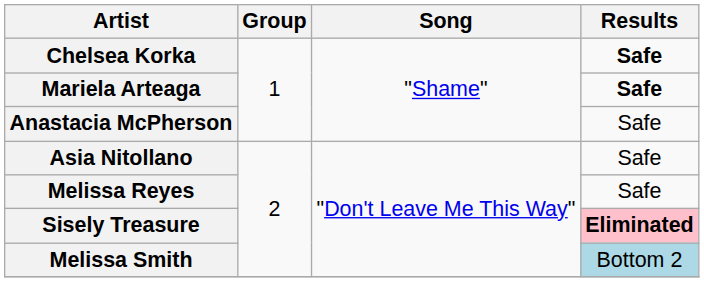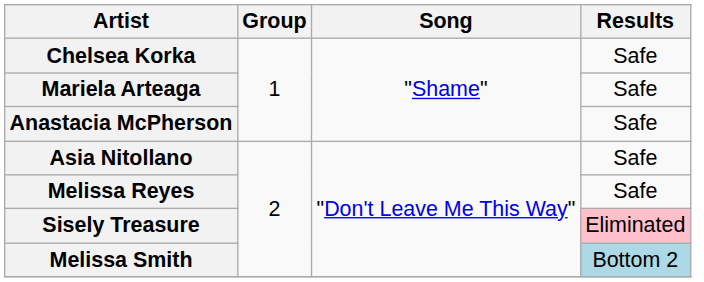(639, 55) bold -> (635, 55) normal
(639, 89) bold -> (635, 89) normal
(639, 225) bold -> (635, 225) normal
